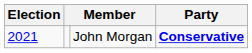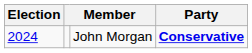(23, 36) 2021 -> (23, 36) 2024
